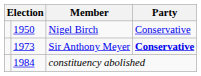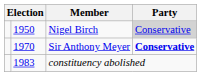(163, 29) no background -> (163, 29) lightgrey background
(24, 46) 1973 -> (24, 46) 1970
(24, 63) 1984 -> (24, 63) 1983
